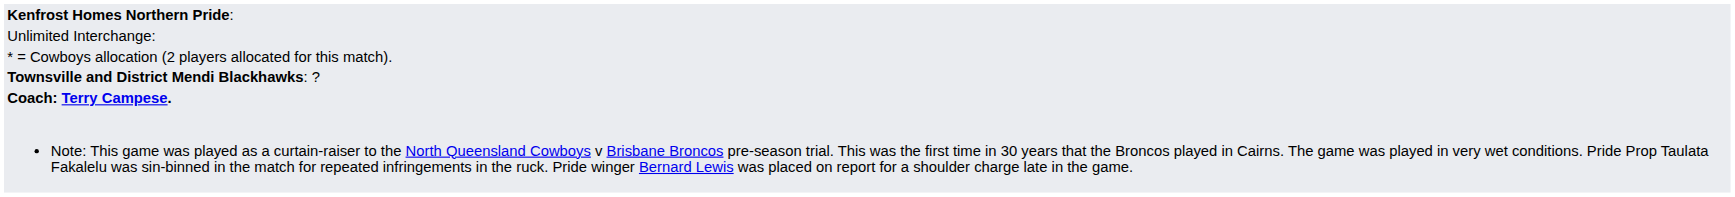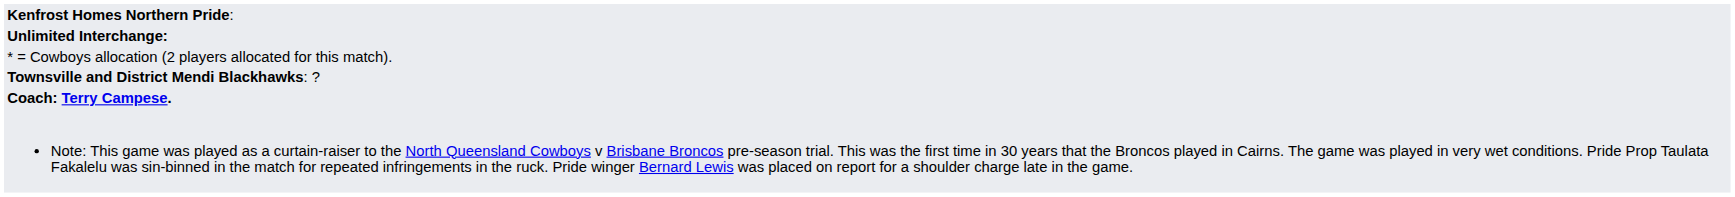(81, 36) normal -> (88, 36) bold
